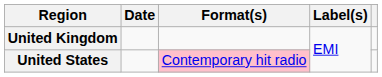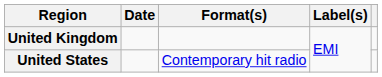(234, 60) pink background -> (234, 60) no background
